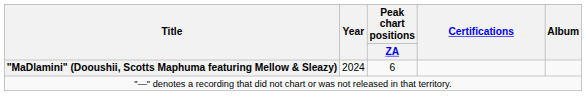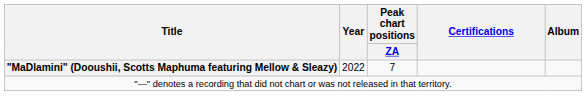(353, 68) 2024 -> (353, 68) 2022
(392, 68) 6 -> (392, 68) 7
